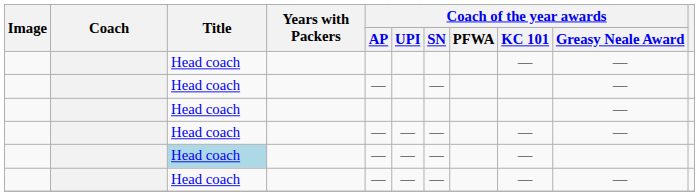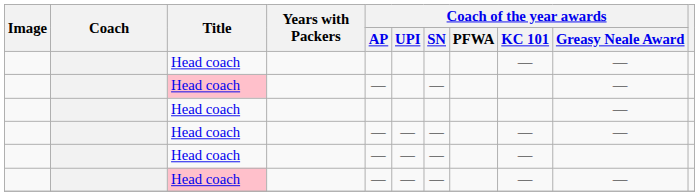(206, 86) no background -> (206, 86) pink background
(206, 156) lightblue background -> (206, 156) no background
(206, 179) no background -> (206, 179) pink background
